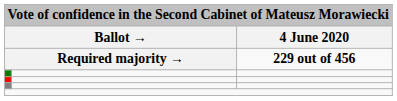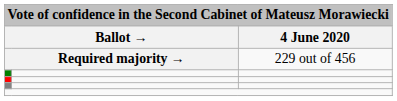(314, 59) bold -> (315, 59) normal
